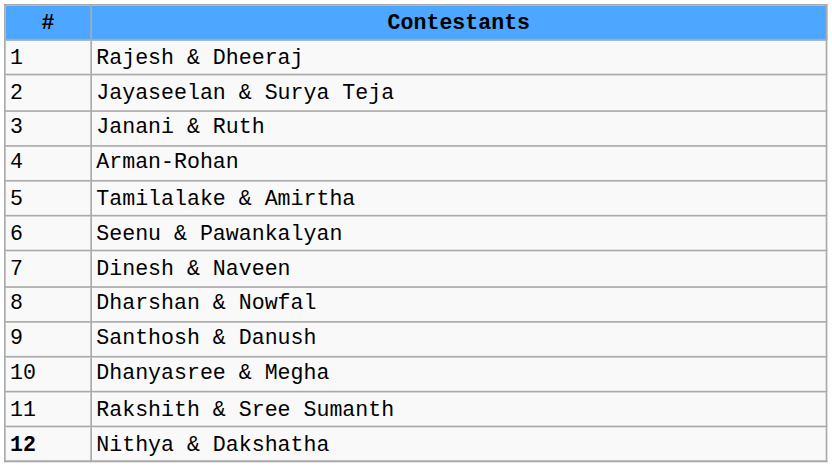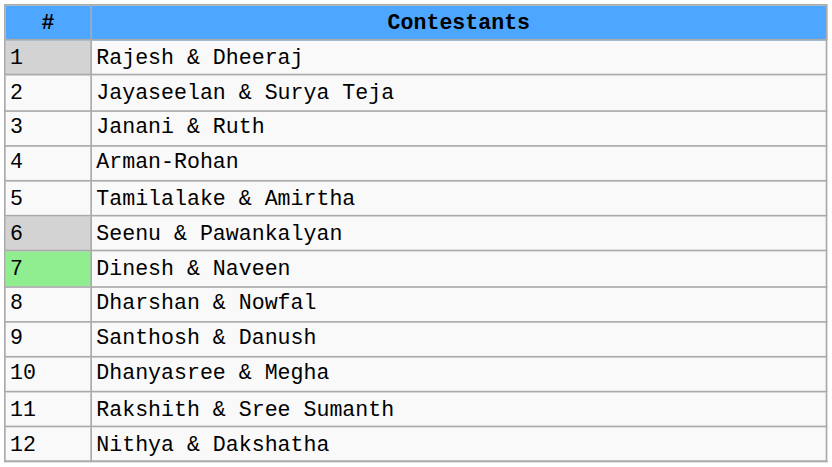(16, 58) no background -> (16, 58) lightgrey background
(16, 233) no background -> (16, 233) lightgrey background
(16, 269) no background -> (16, 269) lightgreen background
(23, 444) bold -> (23, 444) normal
